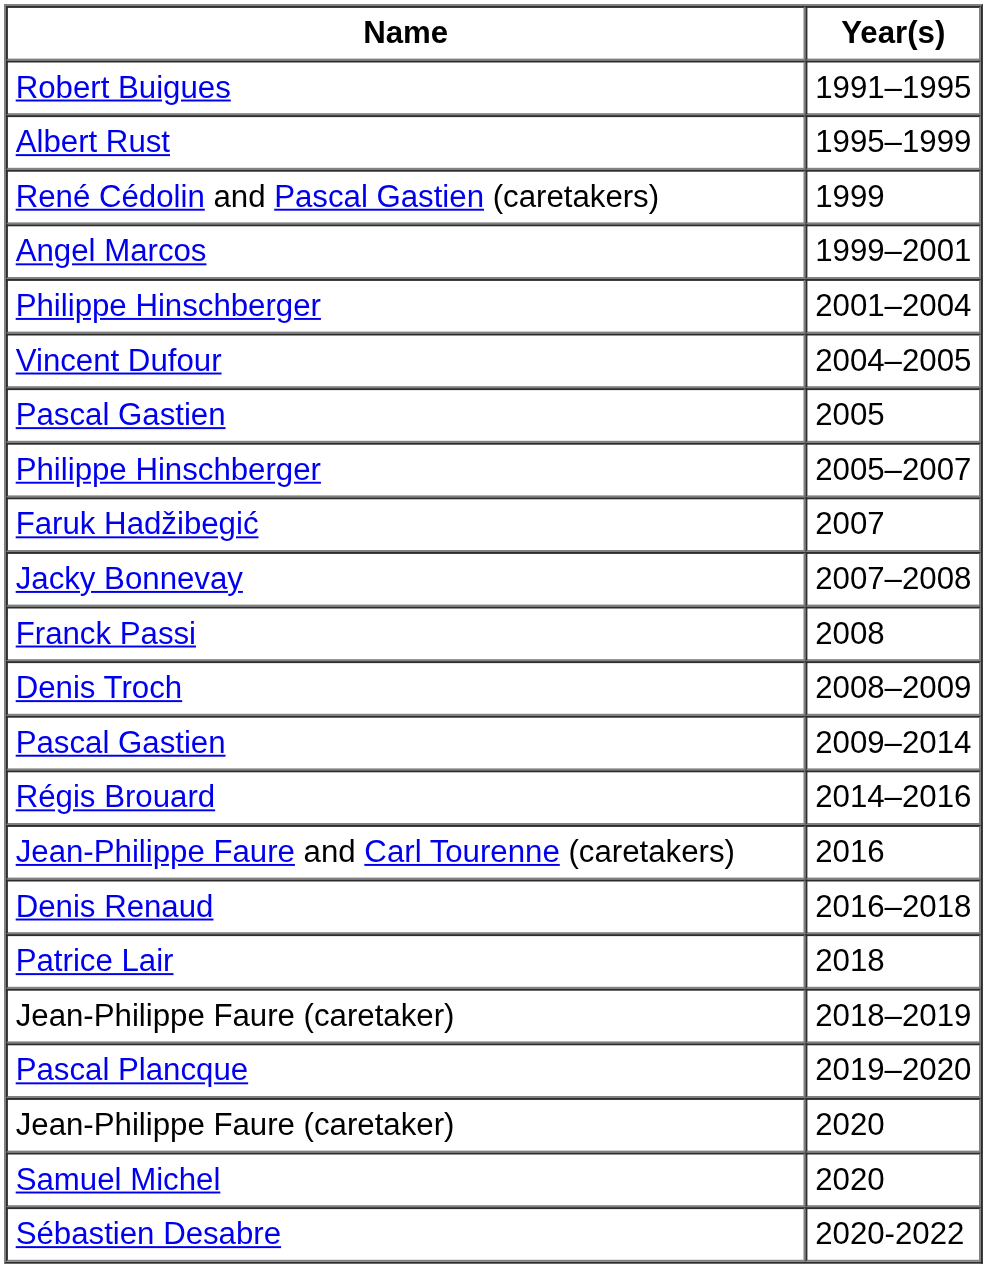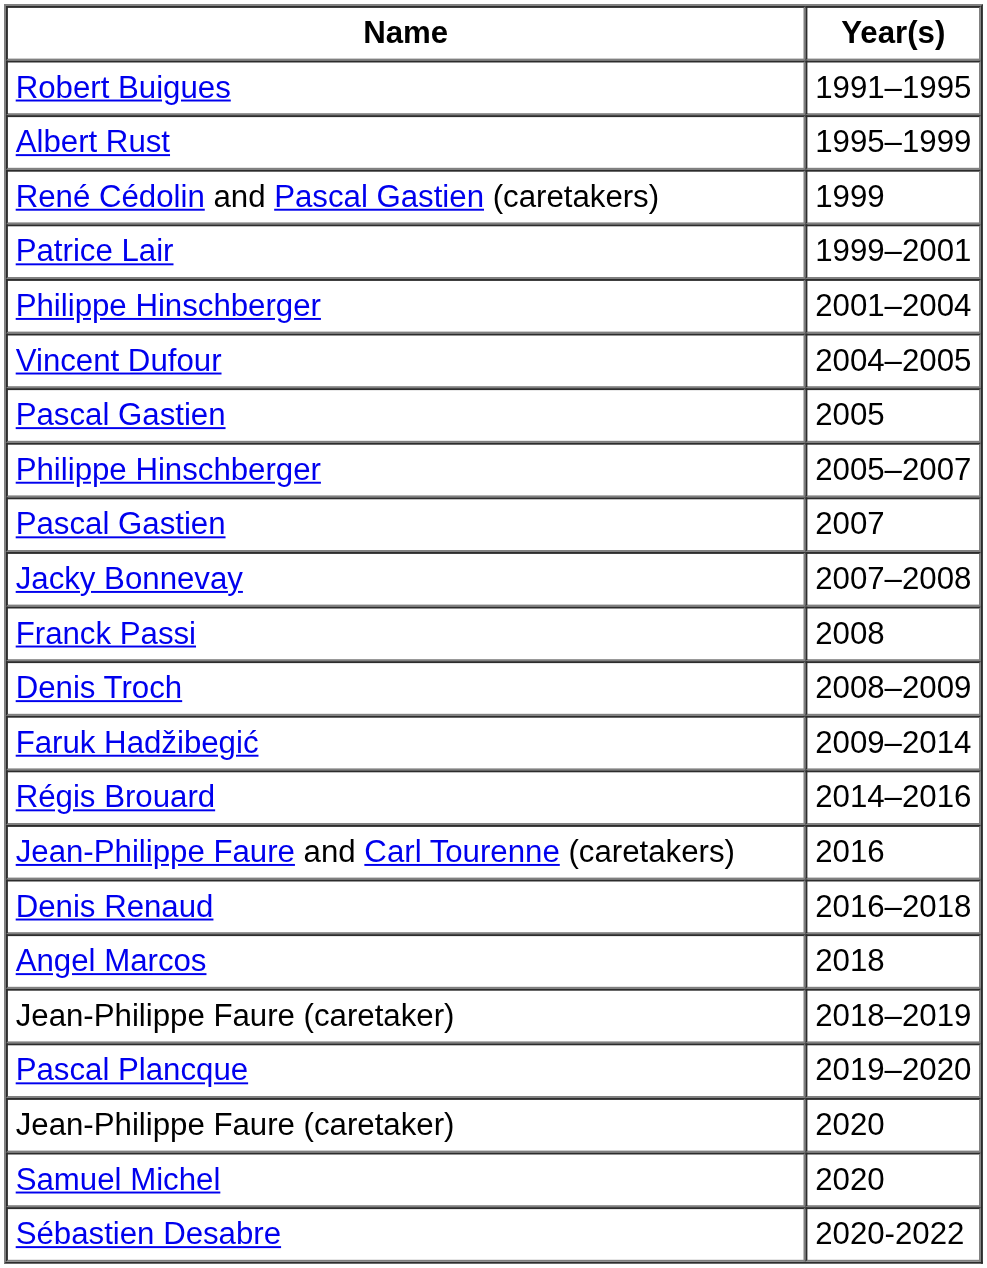(111, 251) Angel Marcos -> (95, 251) Patrice Lair
(137, 524) Faruk Hadžibegić -> (121, 524) Pascal Gastien
(121, 742) Pascal Gastien -> (137, 742) Faruk Hadžibegić
(95, 960) Patrice Lair -> (111, 960) Angel Marcos
